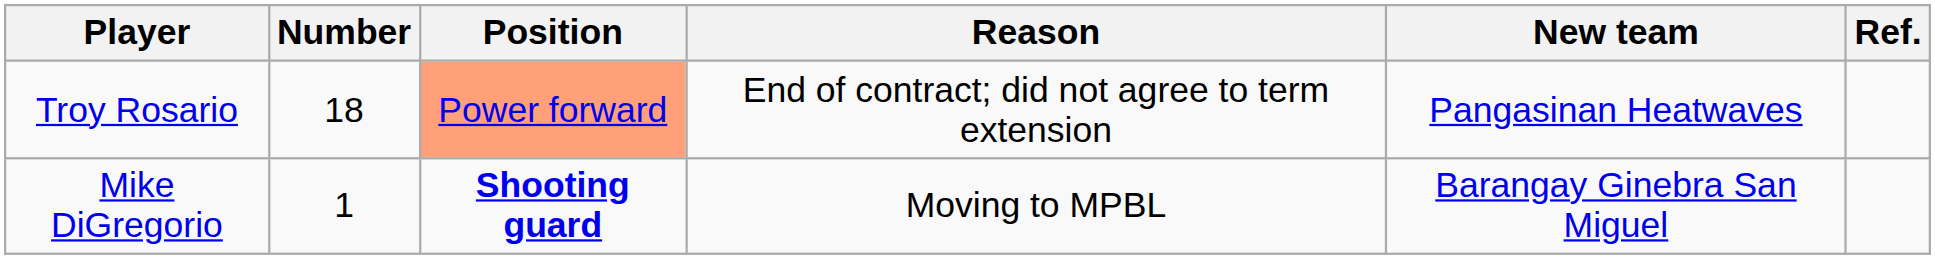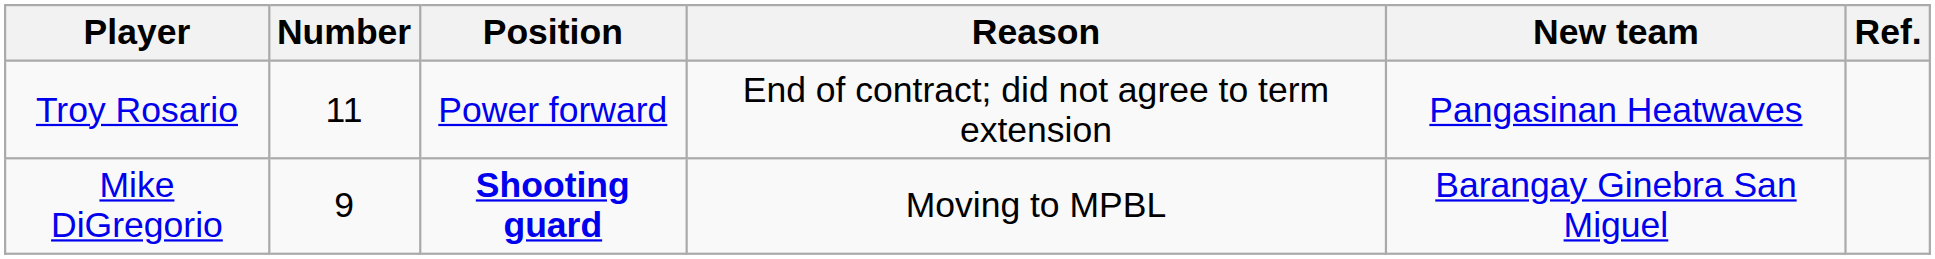(344, 108) 18 -> (344, 108) 11
(553, 108) lightsalmon background -> (553, 108) no background
(344, 205) 1 -> (344, 205) 9
